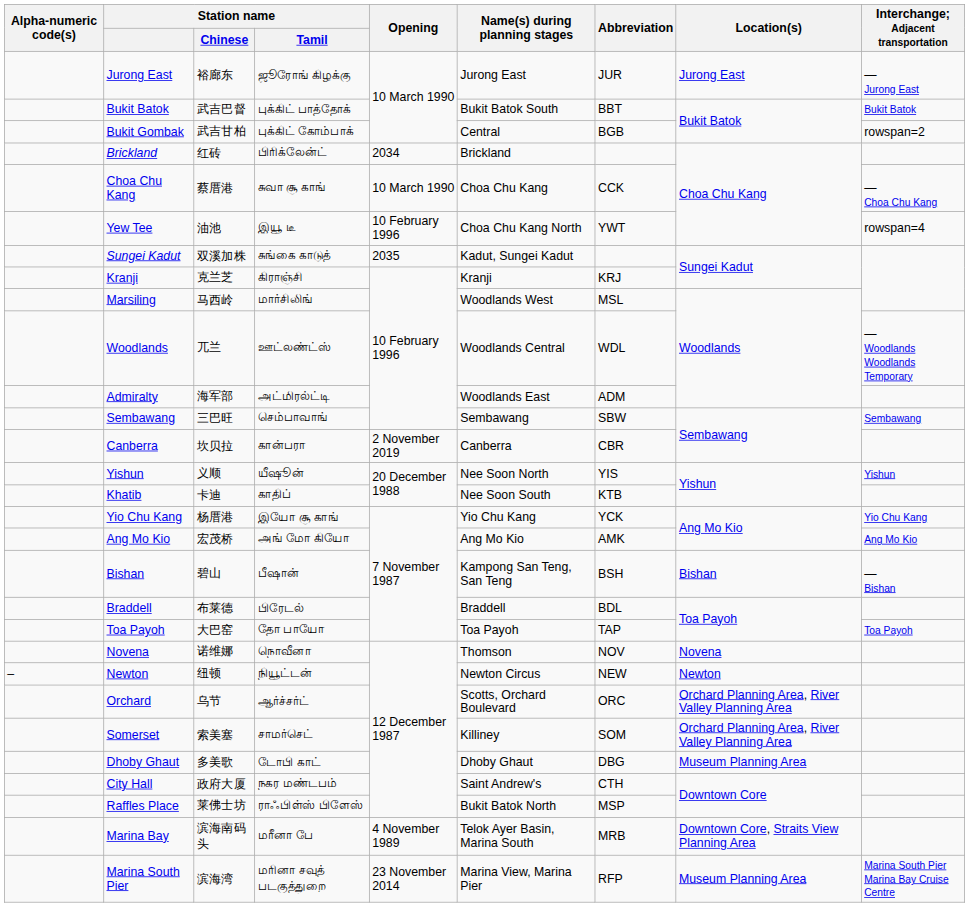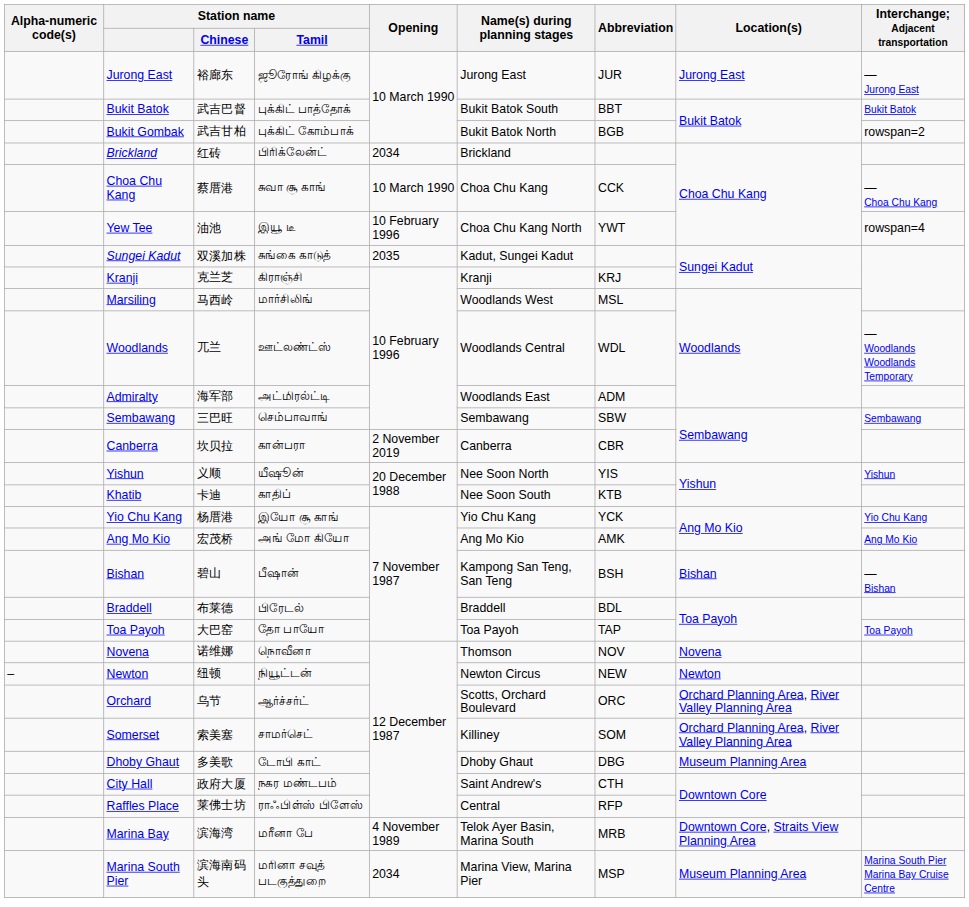(480, 131) Central -> (508, 131) Bukit Batok North
(508, 806) Bukit Batok North -> (480, 806) Central
(611, 806) MSP -> (610, 806) RFP
(221, 835) 滨海南码头 -> (215, 833) 滨海湾
(215, 878) 滨海湾 -> (221, 873) 滨海南码头
(409, 878) 23 November 2014 -> (386, 874) 2034
(610, 878) RFP -> (611, 874) MSP
